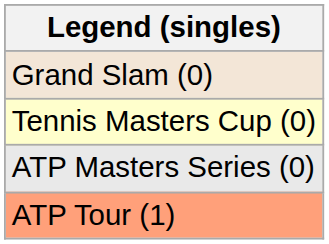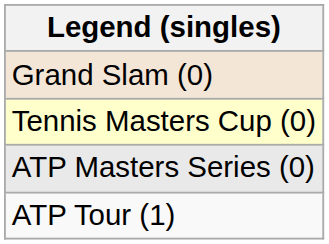(94, 214) lightsalmon background -> (94, 214) no background
